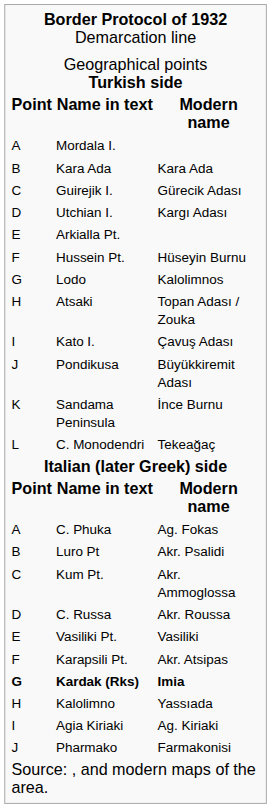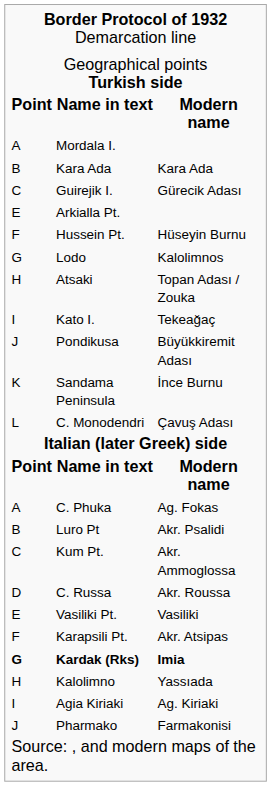- row: (84, 213)
(195, 342) Çavuş Adası -> (186, 320) Tekeağaç
(186, 445) Tekeağaç -> (195, 423) Çavuş Adası
